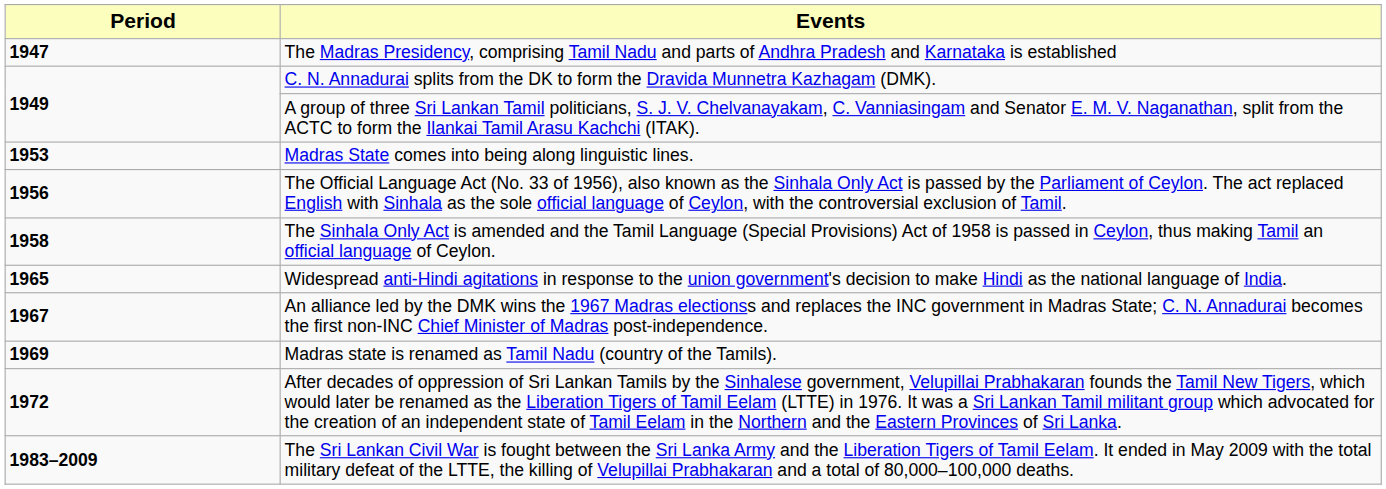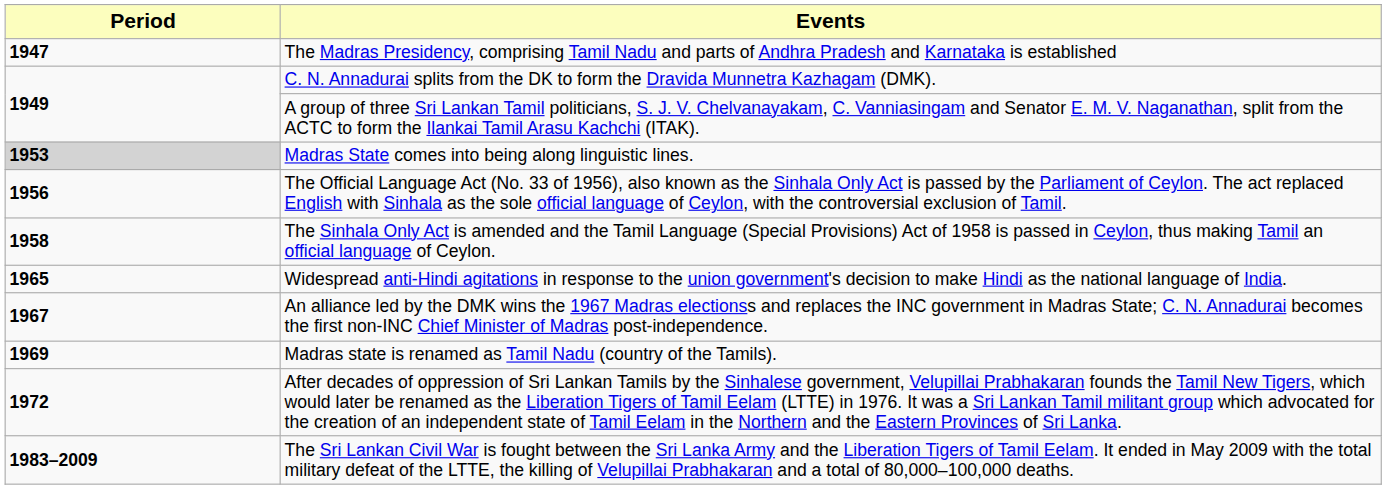(29, 155) no background -> (29, 155) lightgrey background
